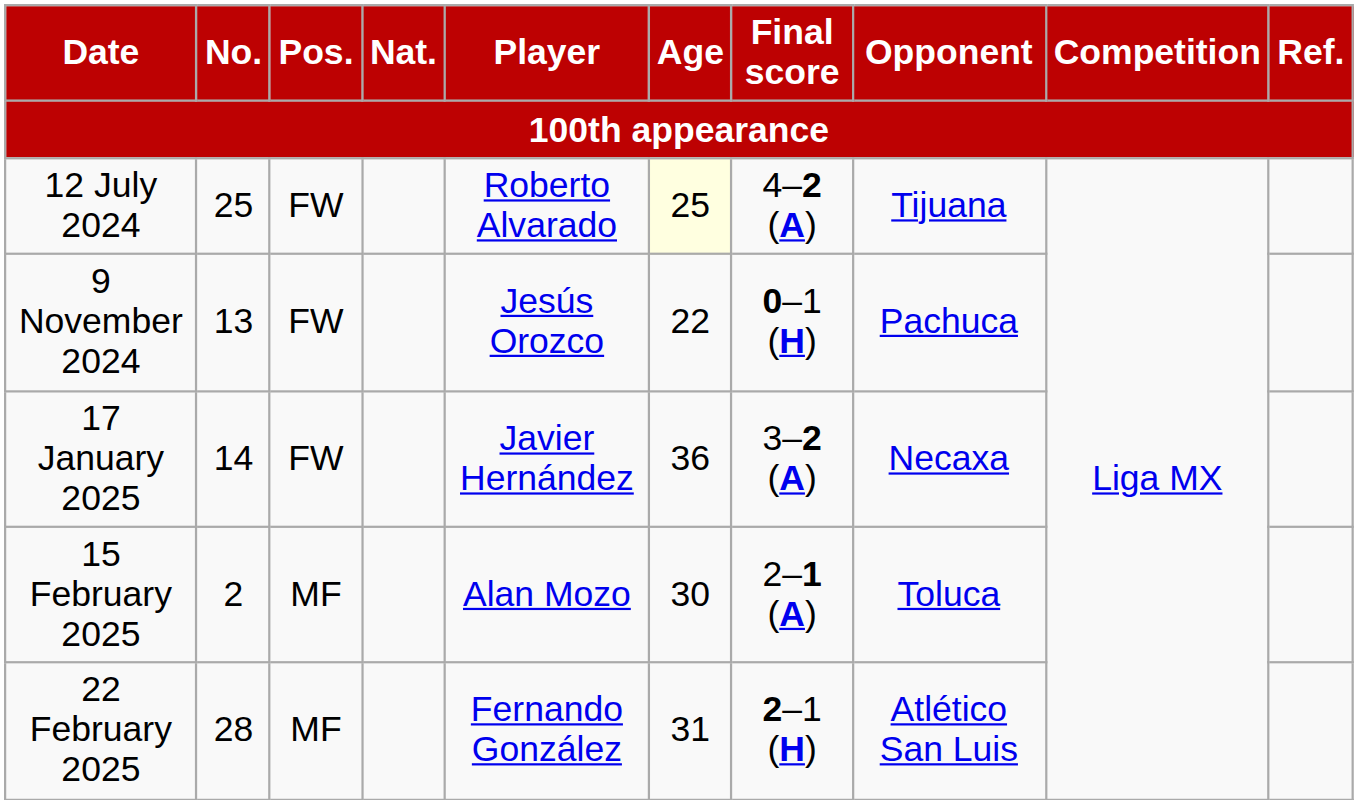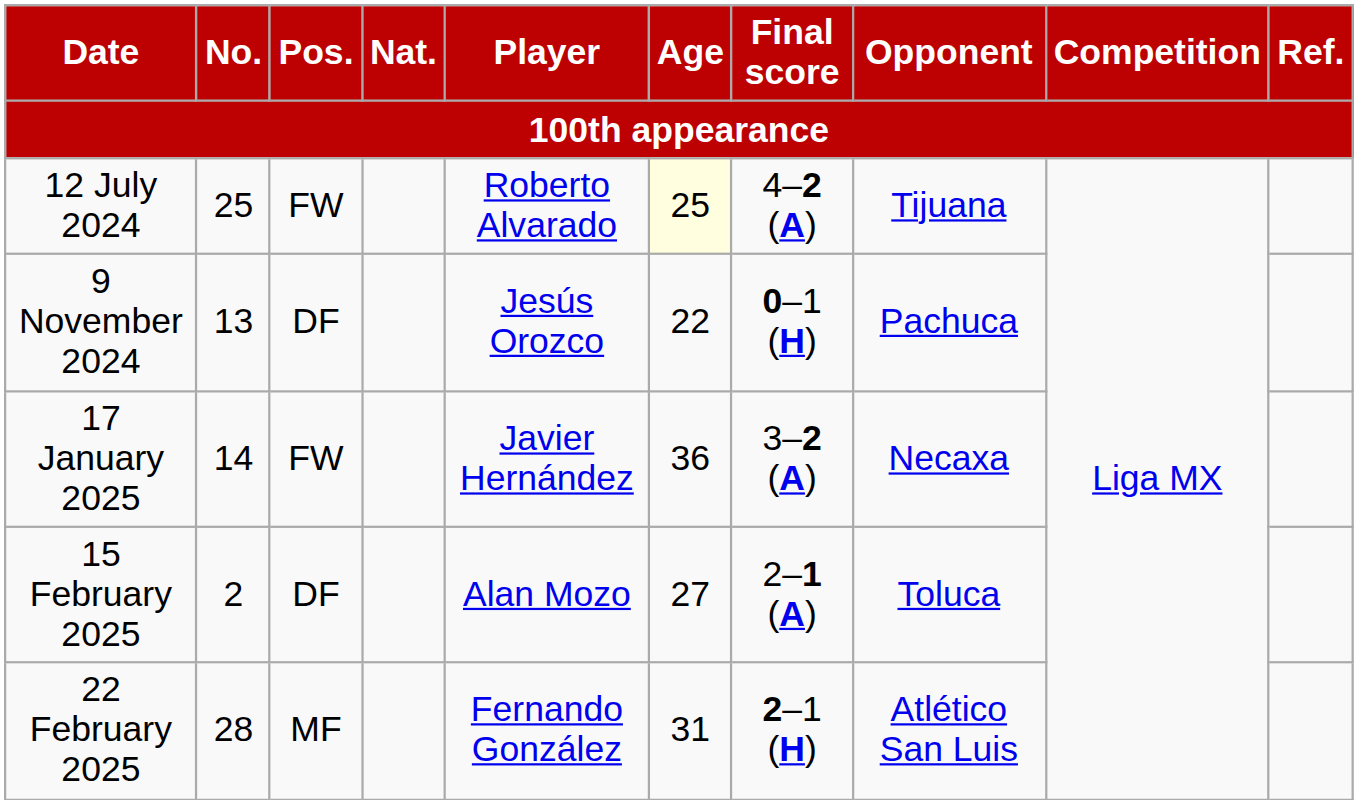(316, 321) FW -> (316, 321) DF
(316, 594) MF -> (316, 594) DF
(690, 594) 30 -> (690, 594) 27
